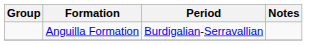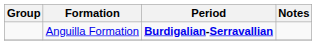(204, 31) normal -> (209, 31) bold
